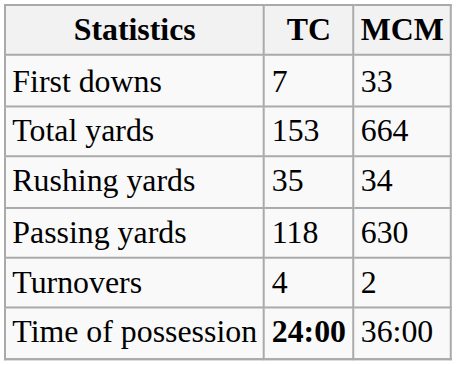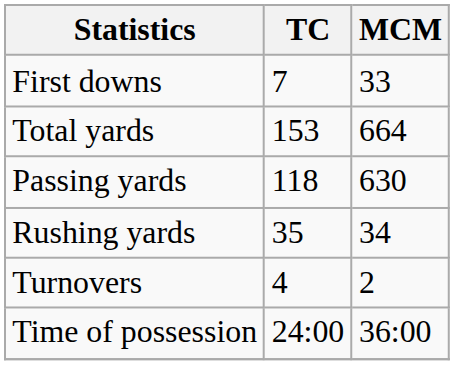rows swapped: (104, 181) <-> (99, 231)
(309, 332) bold -> (308, 332) normal
